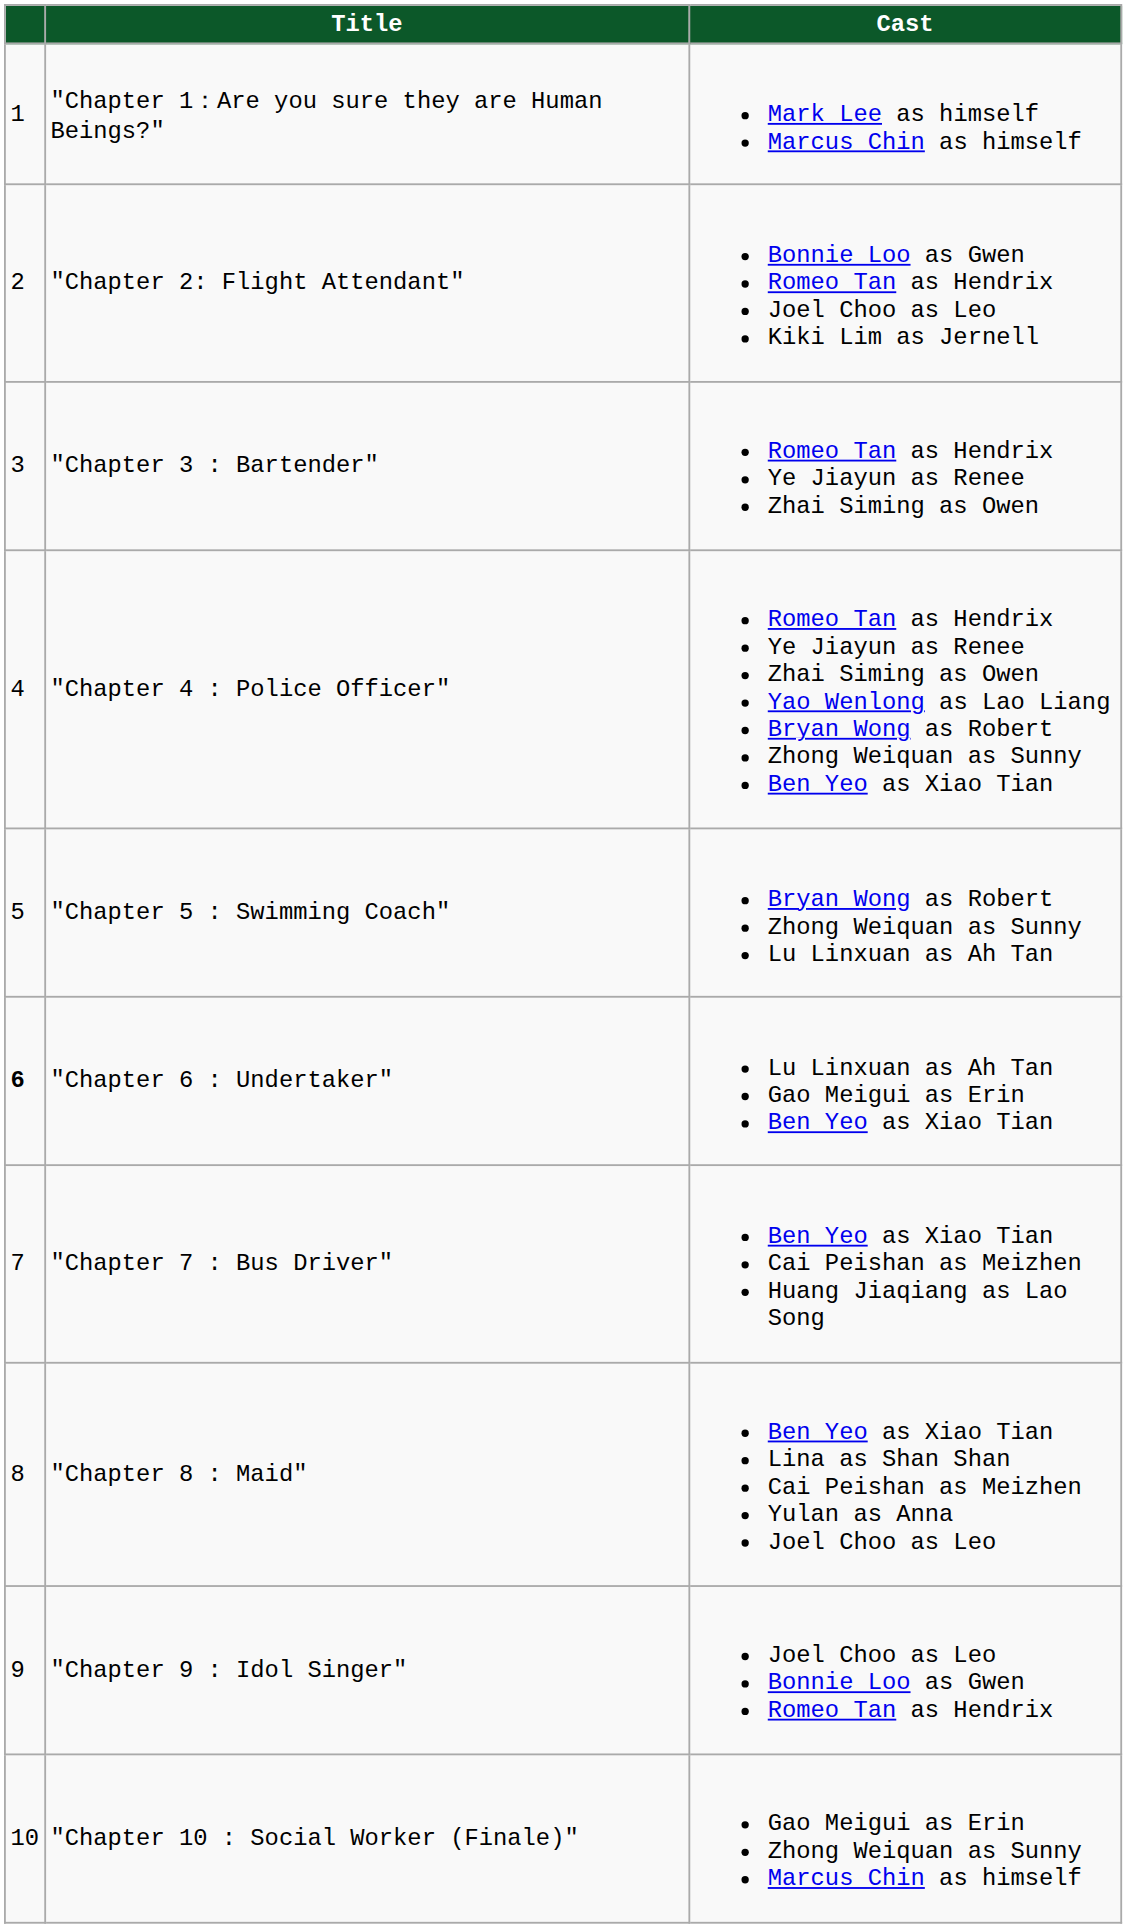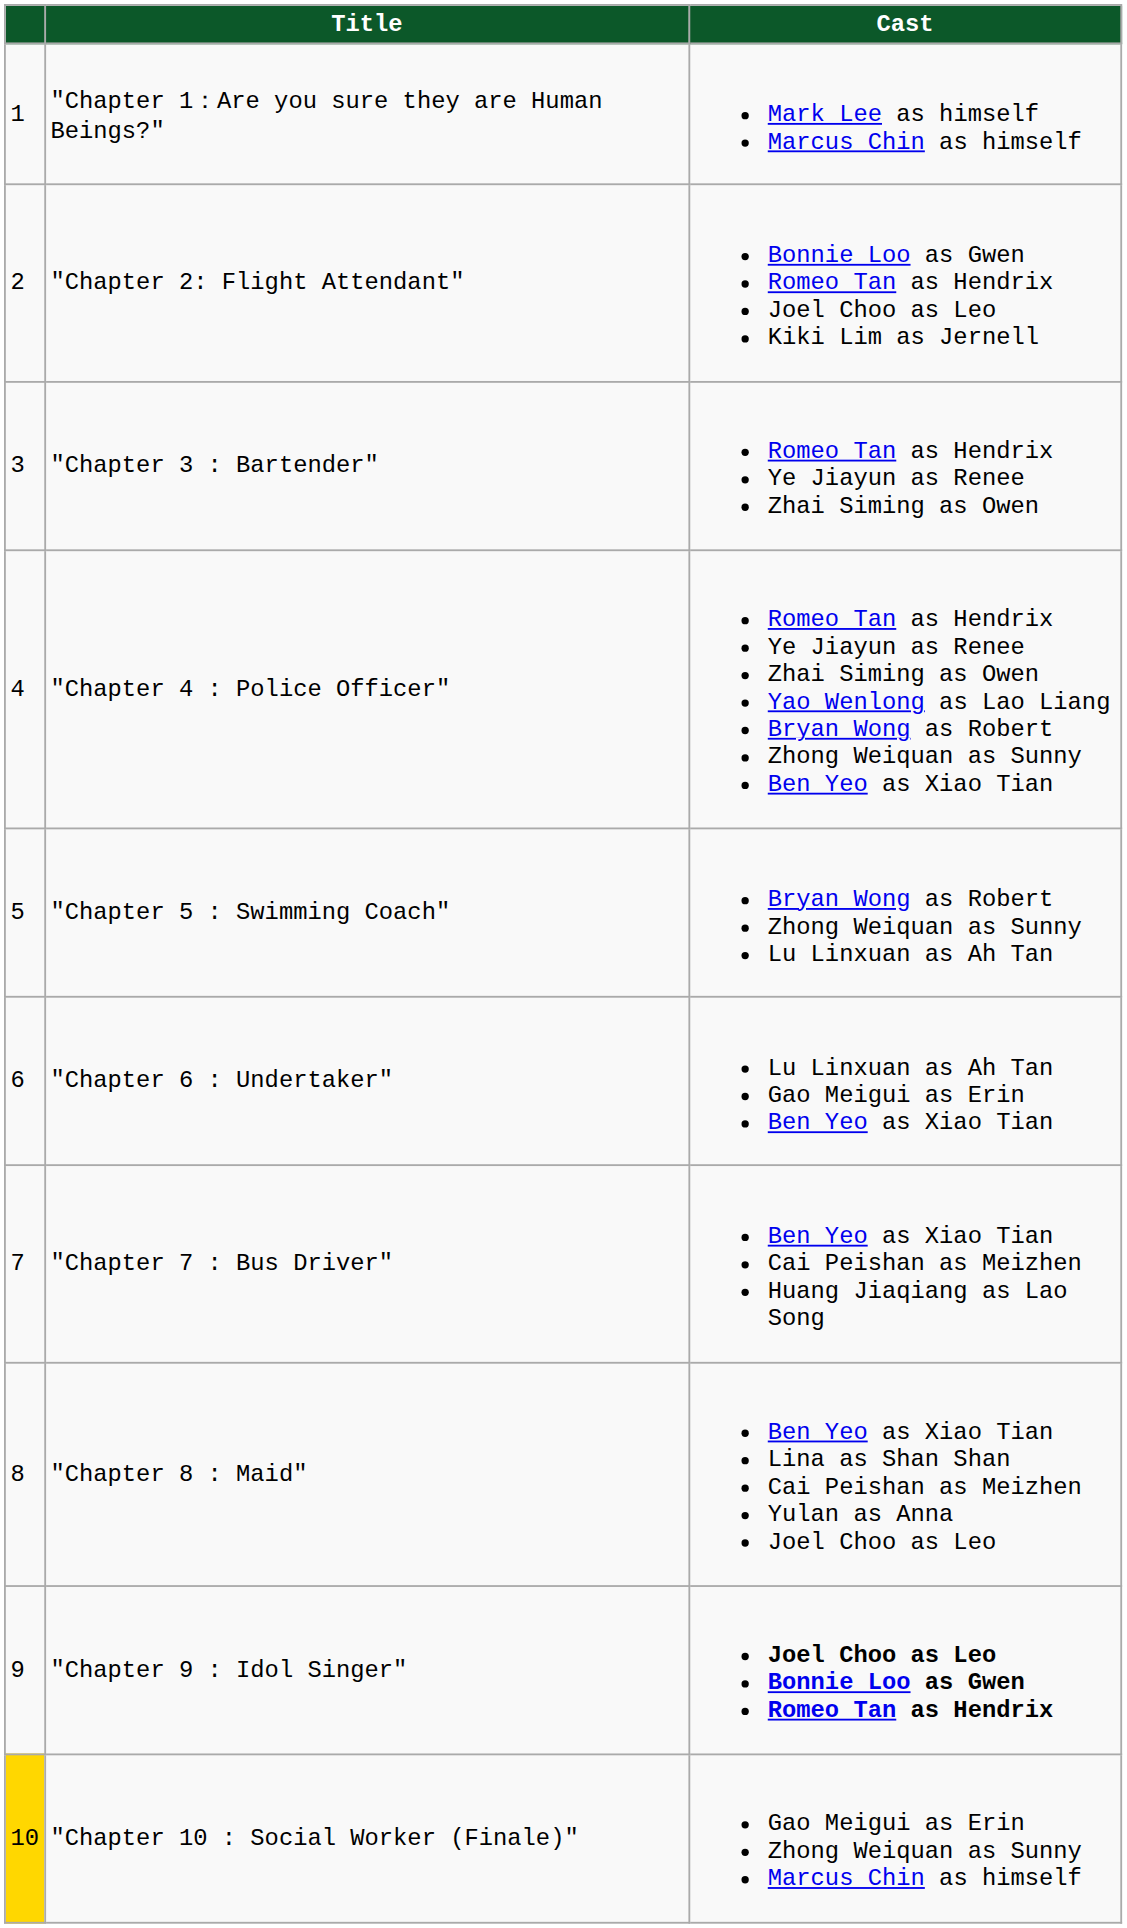(18, 1081) bold -> (18, 1081) normal
(905, 1684) normal -> (905, 1684) bold
(25, 1839) no background -> (25, 1839) gold background
